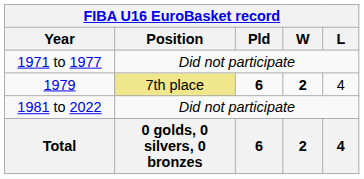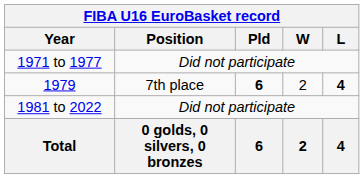(175, 85) khaki background -> (175, 85) no background
(303, 85) bold -> (303, 85) normal
(341, 85) normal -> (341, 85) bold
